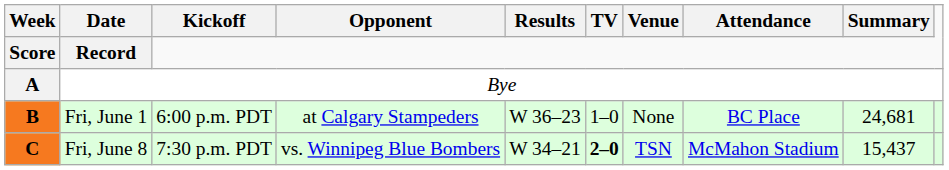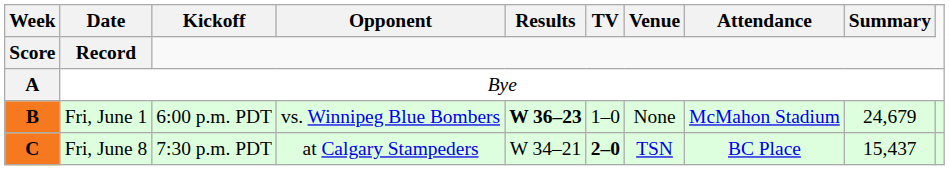(390, 116) at Calgary Stampeders -> (391, 116) vs. Winnipeg Blue Bombers
(545, 116) normal -> (545, 116) bold
(763, 116) BC Place -> (764, 116) McMahon Stadium
(889, 116) 24,681 -> (890, 116) 24,679
(391, 149) vs. Winnipeg Blue Bombers -> (390, 149) at Calgary Stampeders
(763, 149) McMahon Stadium -> (764, 149) BC Place
